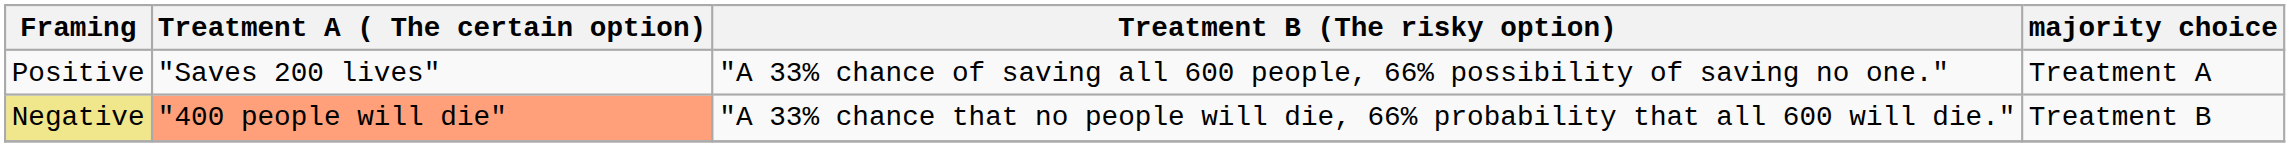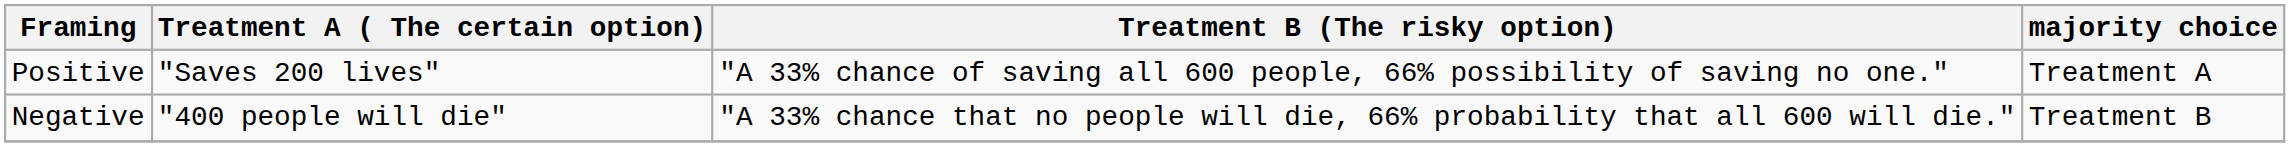(78, 118) khaki background -> (78, 118) no background
(332, 118) lightsalmon background -> (332, 118) no background
